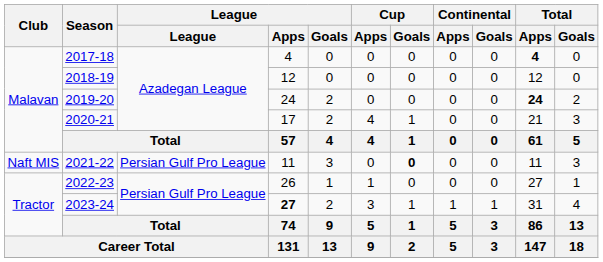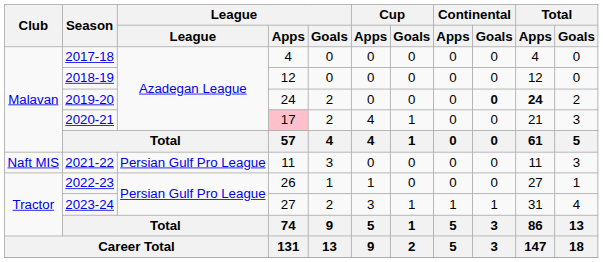(535, 57) bold -> (535, 57) normal
(494, 99) normal -> (494, 99) bold
(288, 120) no background -> (288, 120) pink background
(412, 162) bold -> (412, 162) normal
(288, 204) bold -> (288, 204) normal
